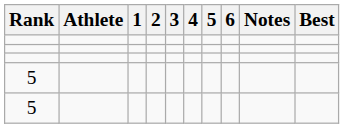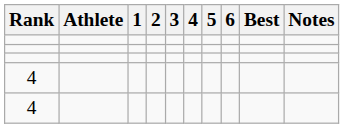columns swapped: (317, 19) <-> (267, 19)
(32, 77) 5 -> (32, 77) 4
(32, 108) 5 -> (32, 108) 4
